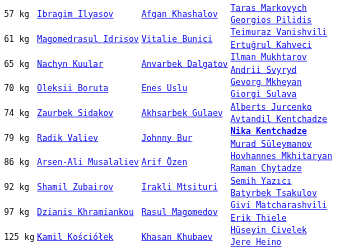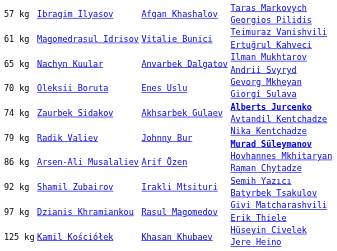(271, 107) normal -> (271, 107) bold
(269, 131) bold -> (269, 131) normal
(271, 144) normal -> (271, 144) bold
